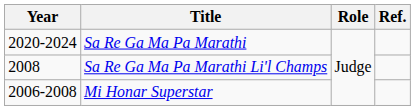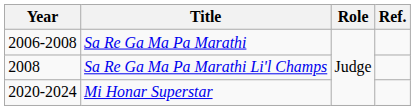(42, 42) 2020-2024 -> (42, 42) 2006-2008
(42, 92) 2006-2008 -> (42, 92) 2020-2024
